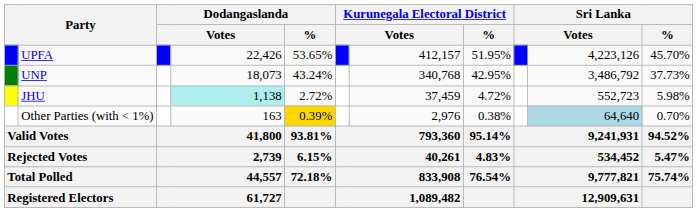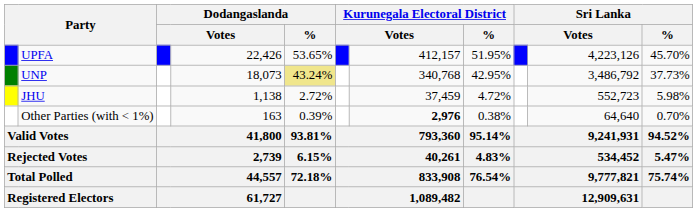(313, 75) no background -> (313, 75) khaki background
(267, 95) paleturquoise background -> (267, 95) no background
(316, 116) gold background -> (316, 116) no background
(446, 116) normal -> (446, 116) bold
(621, 116) lightblue background -> (621, 116) no background
